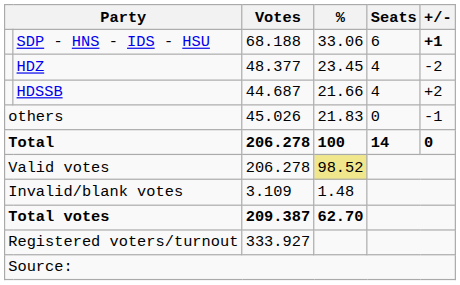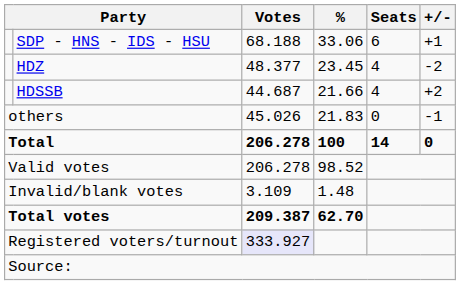(433, 42) bold -> (433, 42) normal
(340, 167) khaki background -> (340, 167) no background
(278, 242) no background -> (278, 242) lavender background
